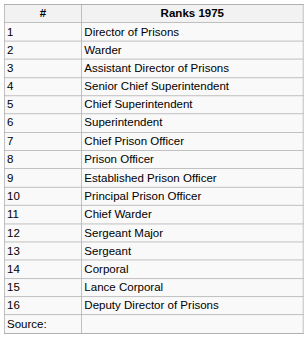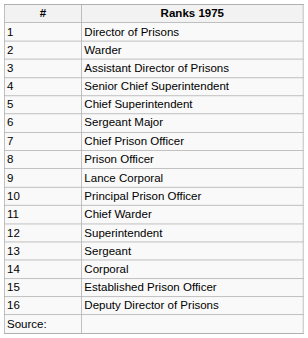(123, 123) Superintendent -> (124, 123) Sergeant Major
(150, 178) Established Prison Officer -> (124, 178) Lance Corporal
(124, 232) Sergeant Major -> (123, 232) Superintendent
(124, 287) Lance Corporal -> (150, 287) Established Prison Officer
